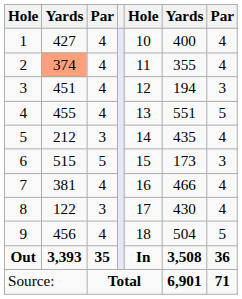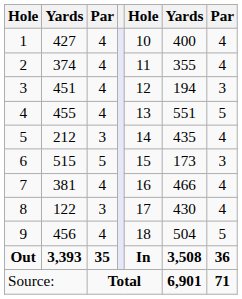(64, 64) lightsalmon background -> (64, 64) no background
